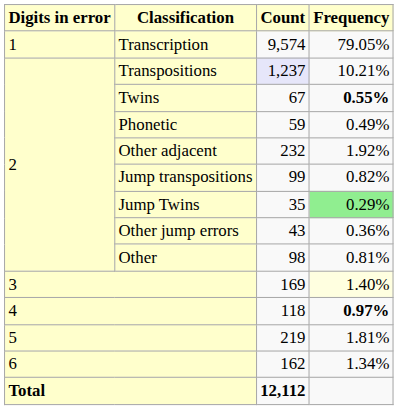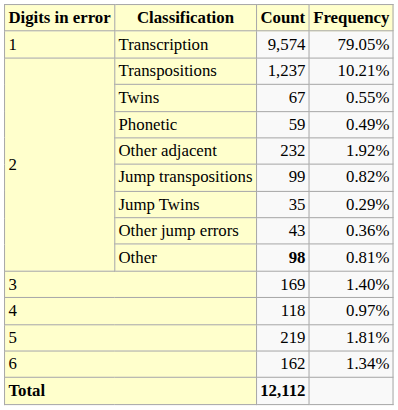(287, 71) lavender background -> (287, 71) no background
(366, 97) bold -> (368, 97) normal
(368, 204) lightgreen background -> (368, 204) no background
(297, 257) normal -> (297, 257) bold
(368, 284) lightyellow background -> (368, 284) no background
(366, 310) bold -> (368, 310) normal
